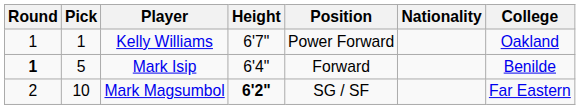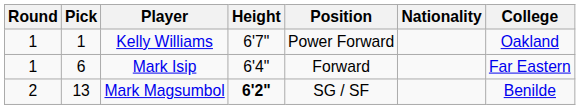(33, 66) bold -> (33, 66) normal
(81, 66) 5 -> (81, 66) 6
(530, 66) Benilde -> (530, 66) Far Eastern
(81, 91) 10 -> (81, 91) 13
(530, 91) Far Eastern -> (530, 91) Benilde
